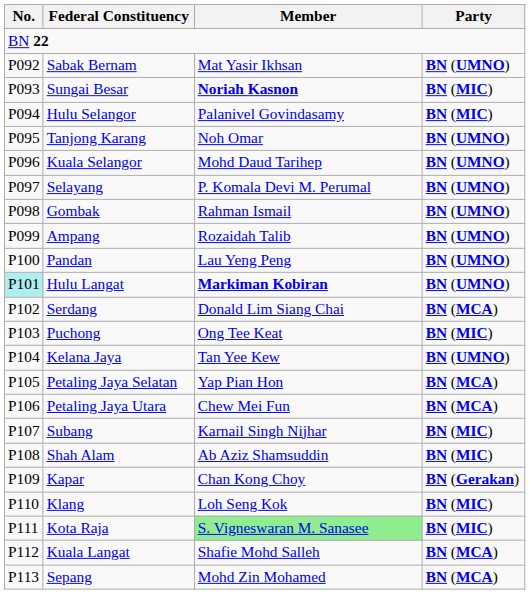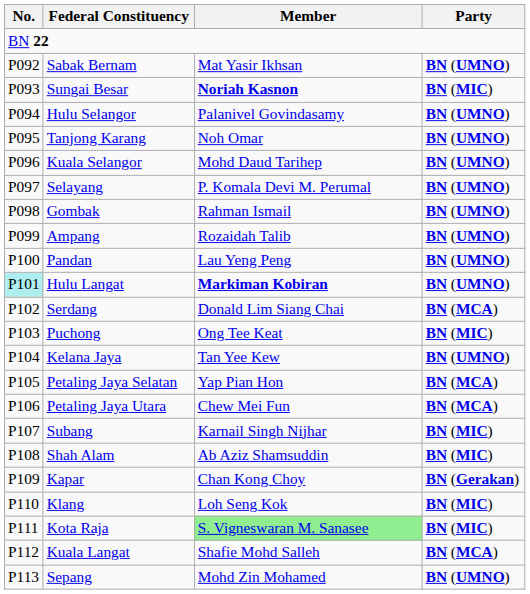(459, 114) BN (MIC) -> (468, 114) BN (UMNO)
(462, 576) BN (MCA) -> (468, 576) BN (UMNO)
